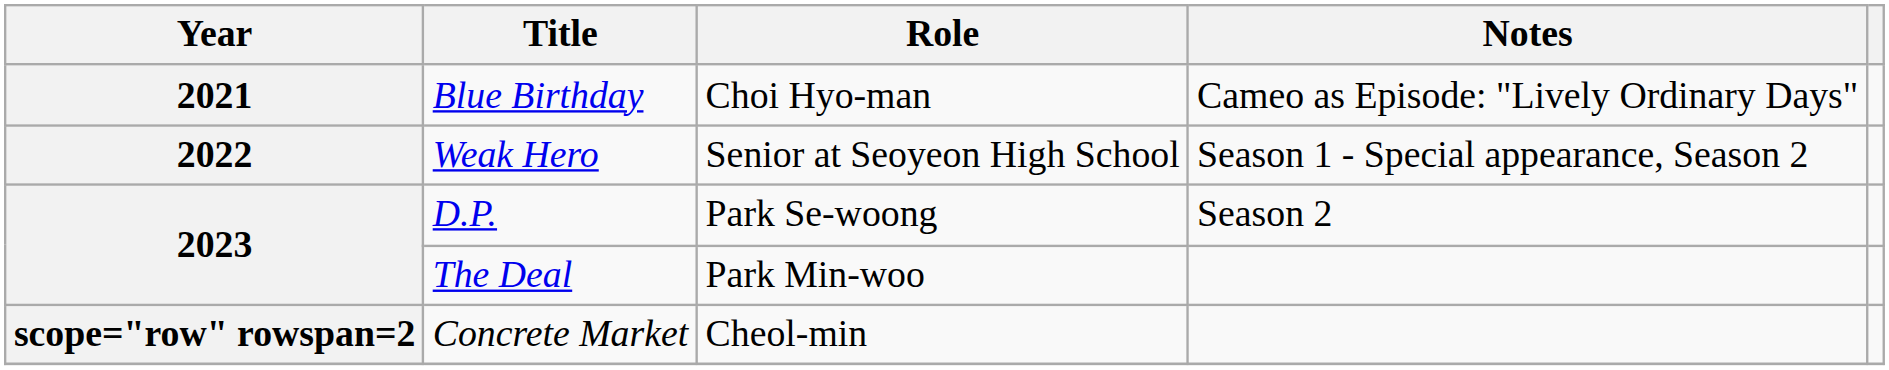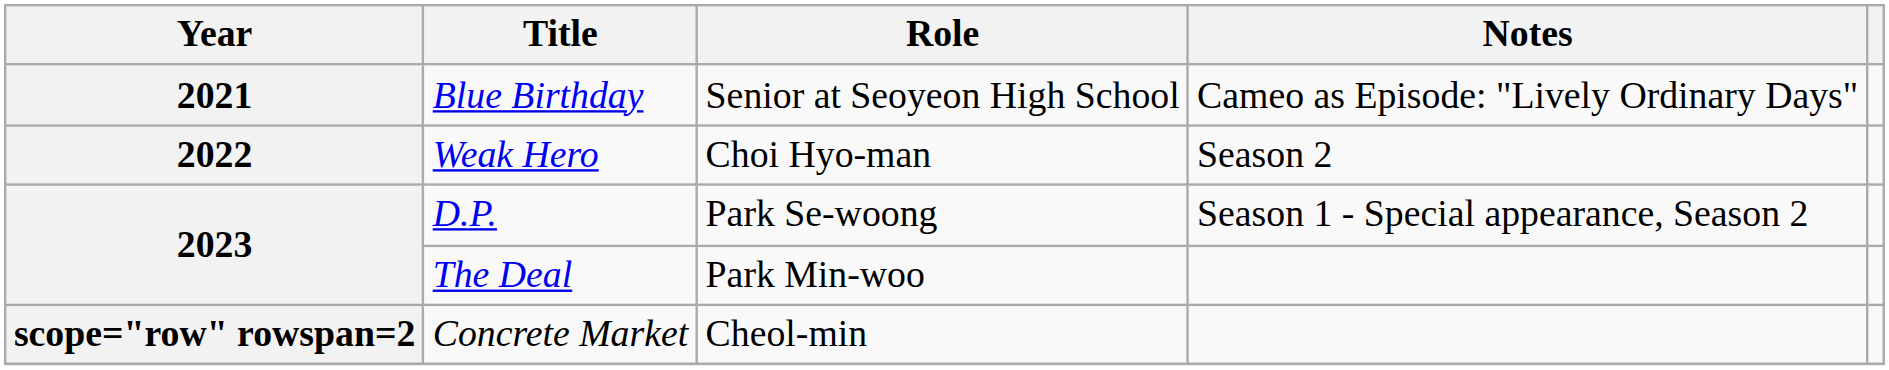(818, 94) Choi Hyo-man -> (943, 94) Senior at Seoyeon High School
(943, 154) Senior at Seoyeon High School -> (818, 154) Choi Hyo-man
(1503, 154) Season 1 - Special appearance, Season 2 -> (1265, 154) Season 2
(1265, 214) Season 2 -> (1503, 214) Season 1 - Special appearance, Season 2
